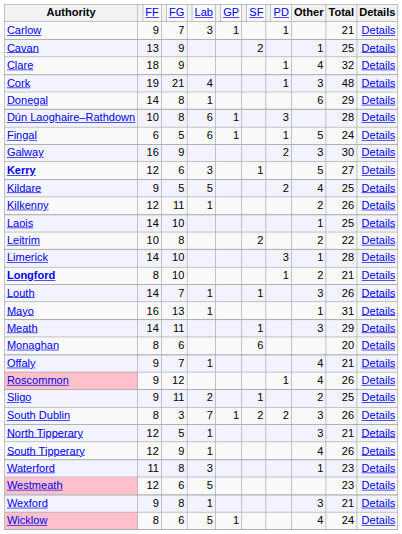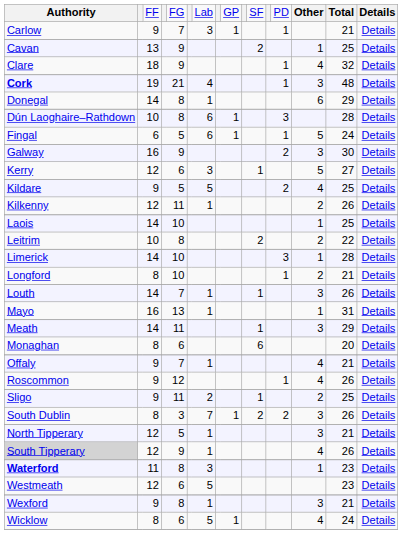(19, 83) normal -> (19, 83) bold
(21, 170) bold -> (20, 170) normal
(31, 275) bold -> (29, 275) normal
(38, 380) pink background -> (38, 380) no background
(46, 450) no background -> (46, 450) lightgrey background
(31, 468) normal -> (33, 468) bold
(35, 485) pink background -> (35, 485) no background
(27, 521) pink background -> (27, 521) no background
